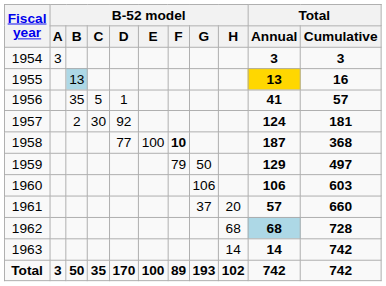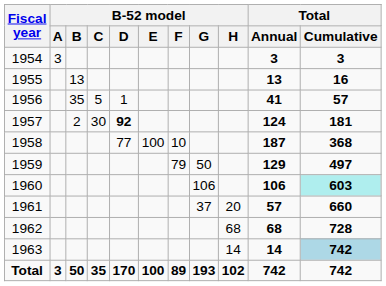(77, 79) lightblue background -> (77, 79) no background
(274, 79) gold background -> (274, 79) no background
(124, 121) normal -> (124, 121) bold
(178, 142) bold -> (178, 142) normal
(341, 185) no background -> (341, 185) paleturquoise background
(274, 228) lightblue background -> (274, 228) no background
(341, 249) no background -> (341, 249) lightblue background
